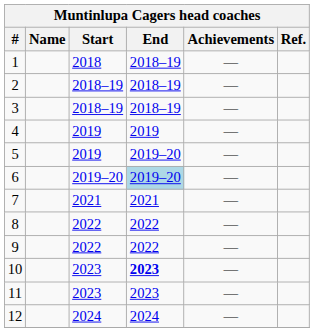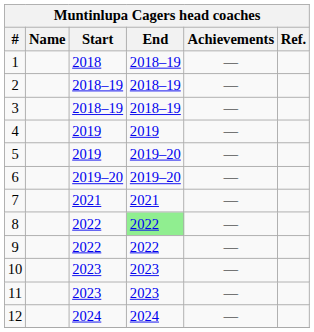(155, 177) lightblue background -> (155, 177) no background
(144, 223) no background -> (144, 223) lightgreen background
(144, 270) bold -> (144, 270) normal
